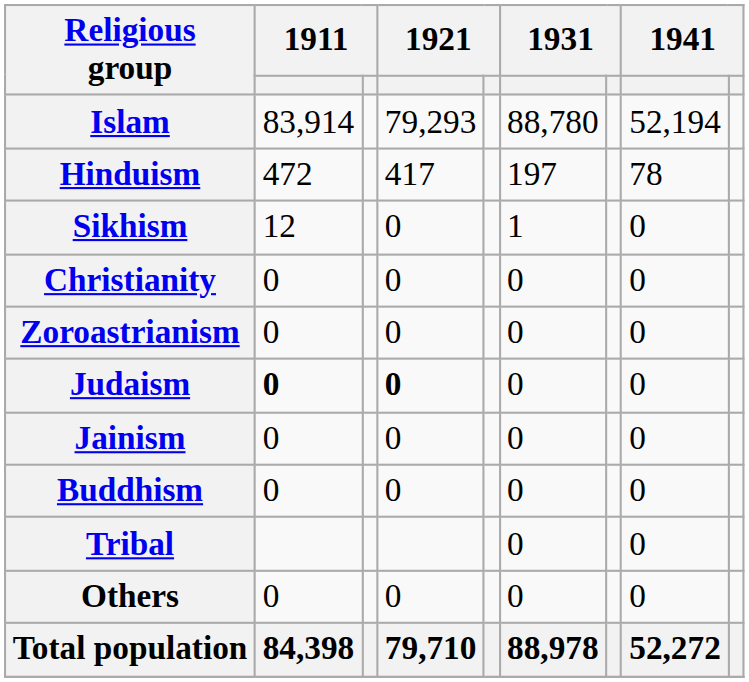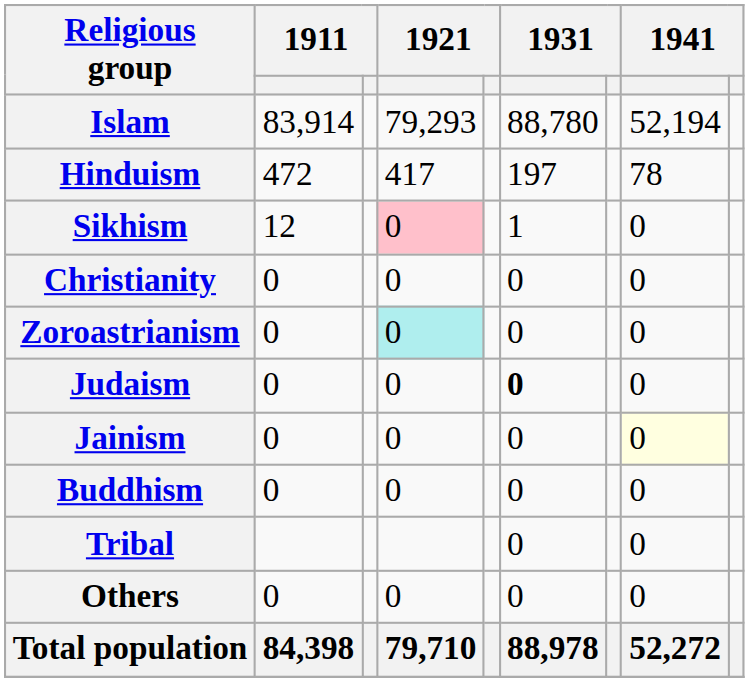(393, 226) no background -> (393, 226) pink background
(393, 332) no background -> (393, 332) paleturquoise background
(271, 385) bold -> (271, 385) normal
(393, 385) bold -> (393, 385) normal
(515, 385) normal -> (515, 385) bold
(638, 437) no background -> (638, 437) lightyellow background
